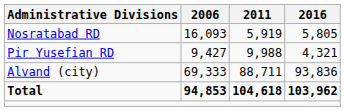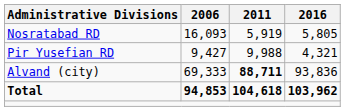(261, 72) normal -> (261, 72) bold
